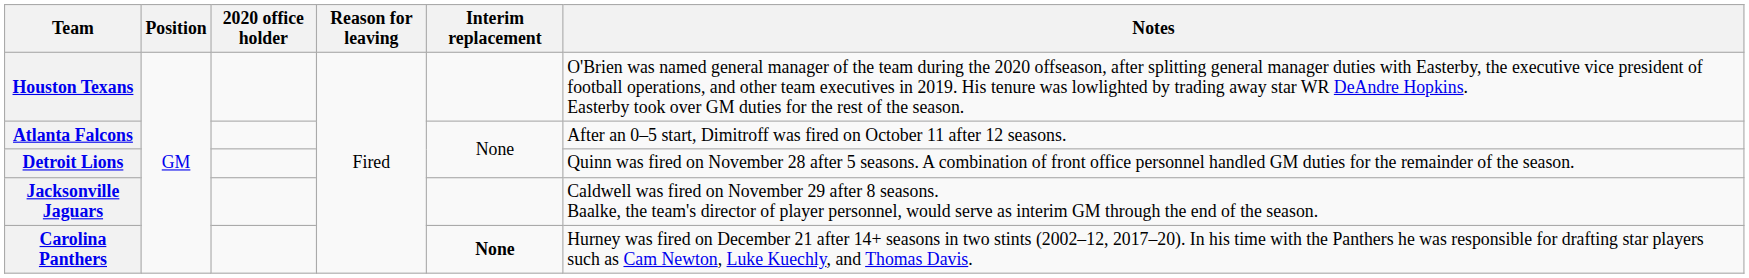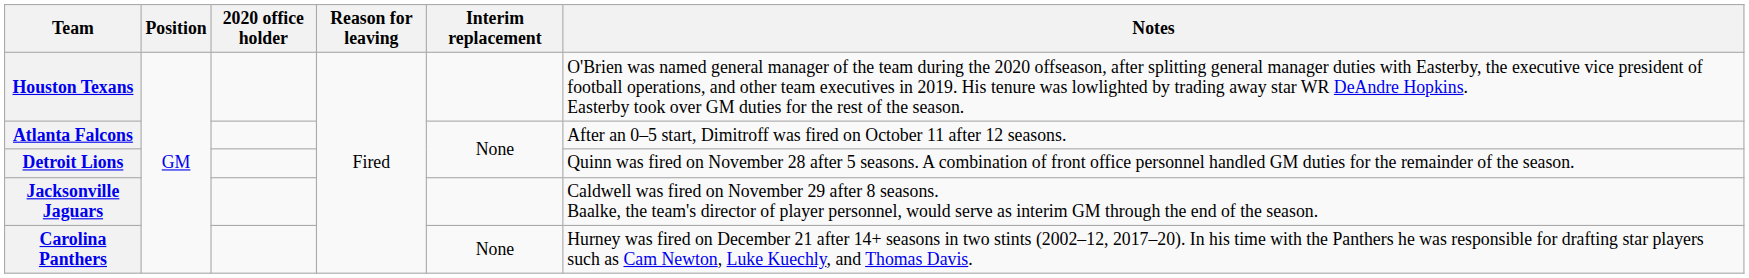(495, 249) bold -> (495, 249) normal
